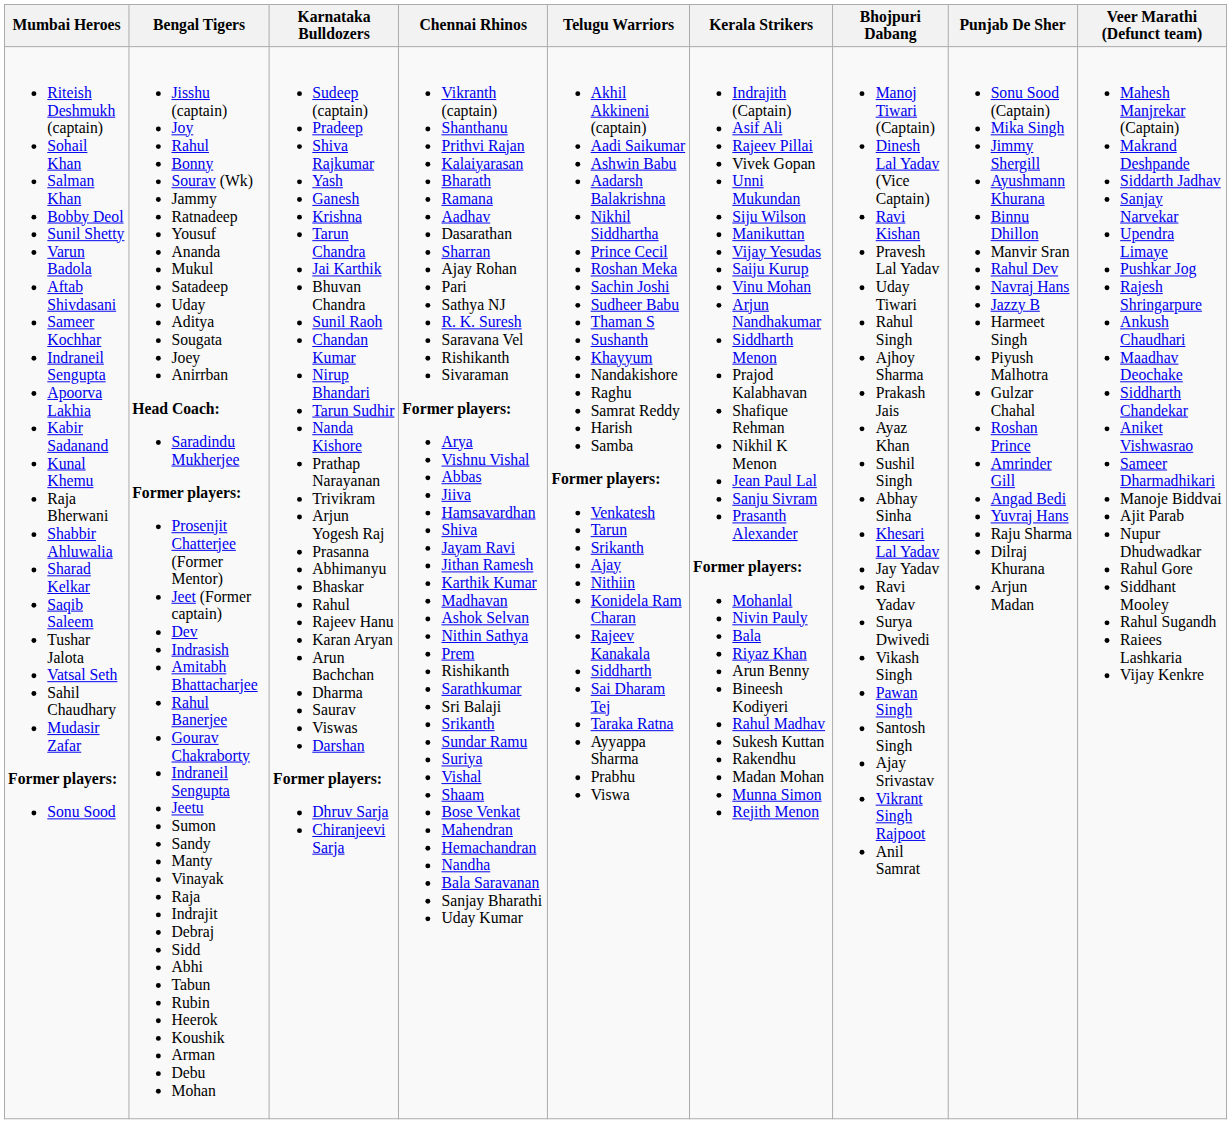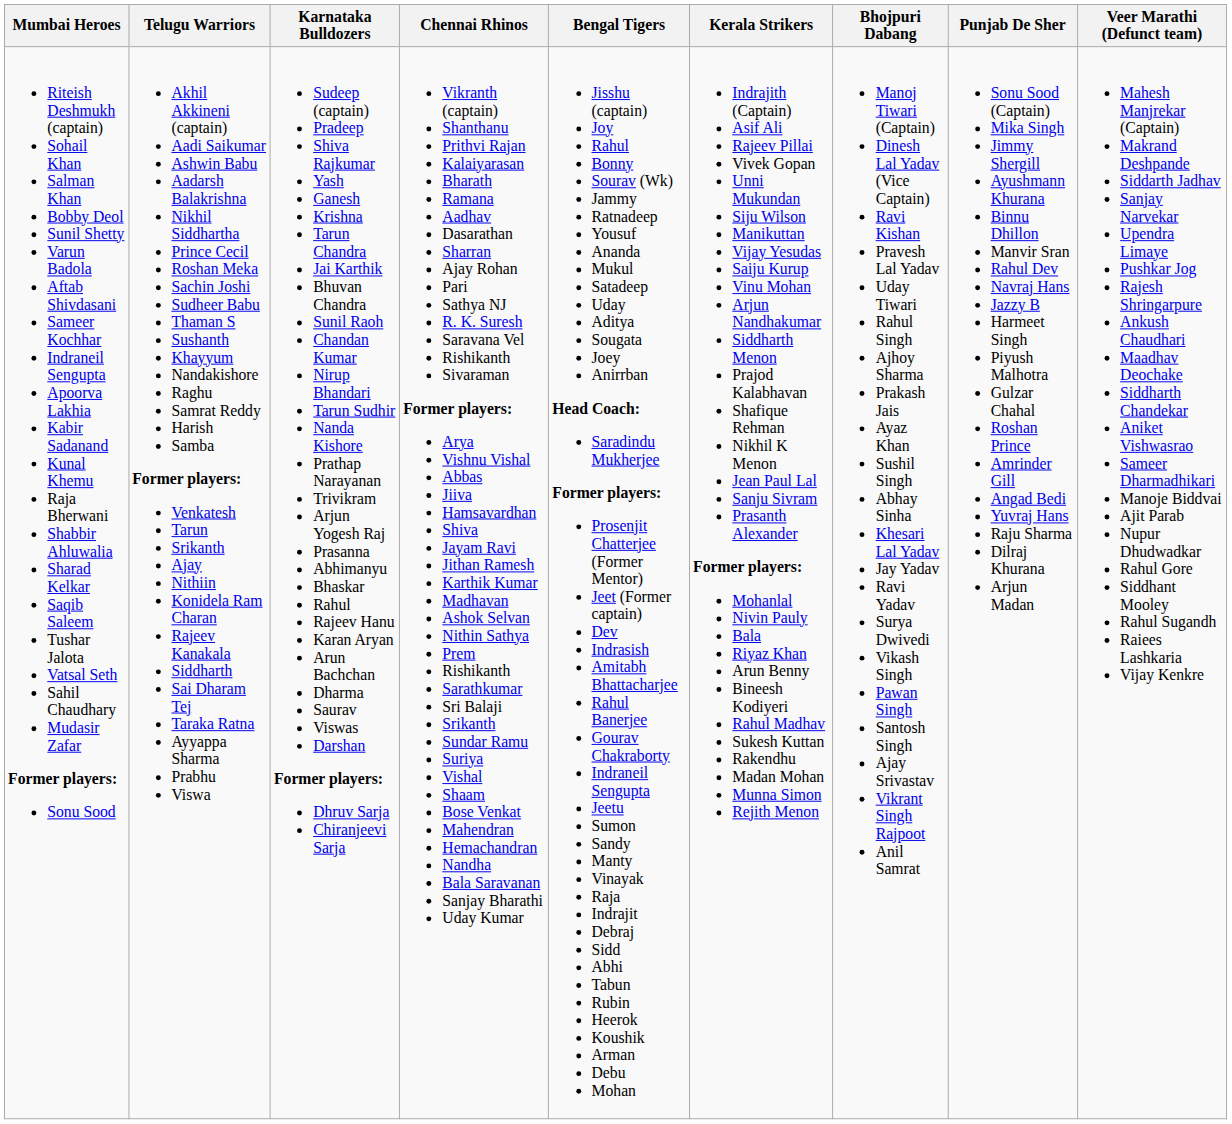columns swapped: (199, 25) <-> (619, 25)
